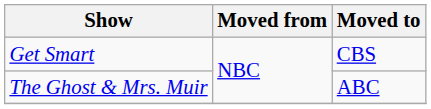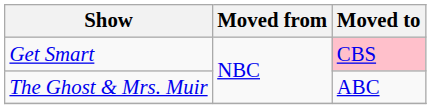(356, 53) no background -> (356, 53) pink background
